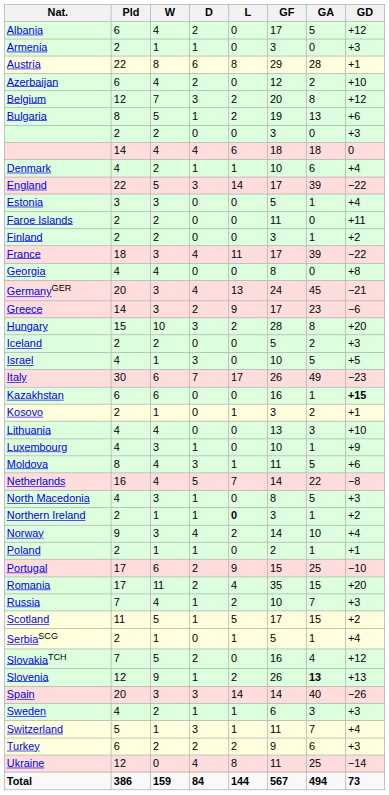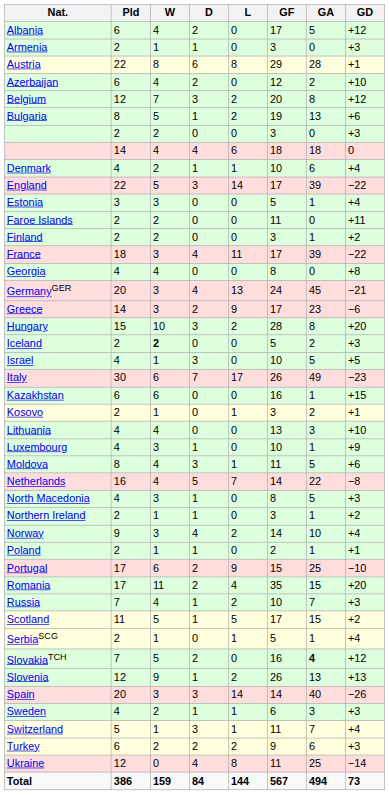(156, 343) normal -> (156, 343) bold
(357, 395) bold -> (357, 395) normal
(234, 516) bold -> (234, 516) normal
(312, 658) normal -> (312, 658) bold
(315, 677) bold -> (315, 677) normal
